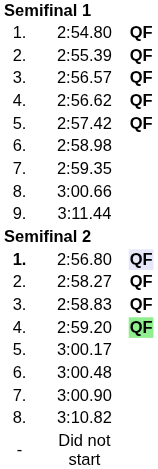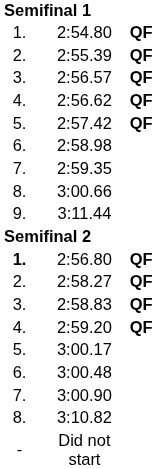(141, 259) lavender background -> (141, 259) no background
(141, 327) lightgreen background -> (141, 327) no background
